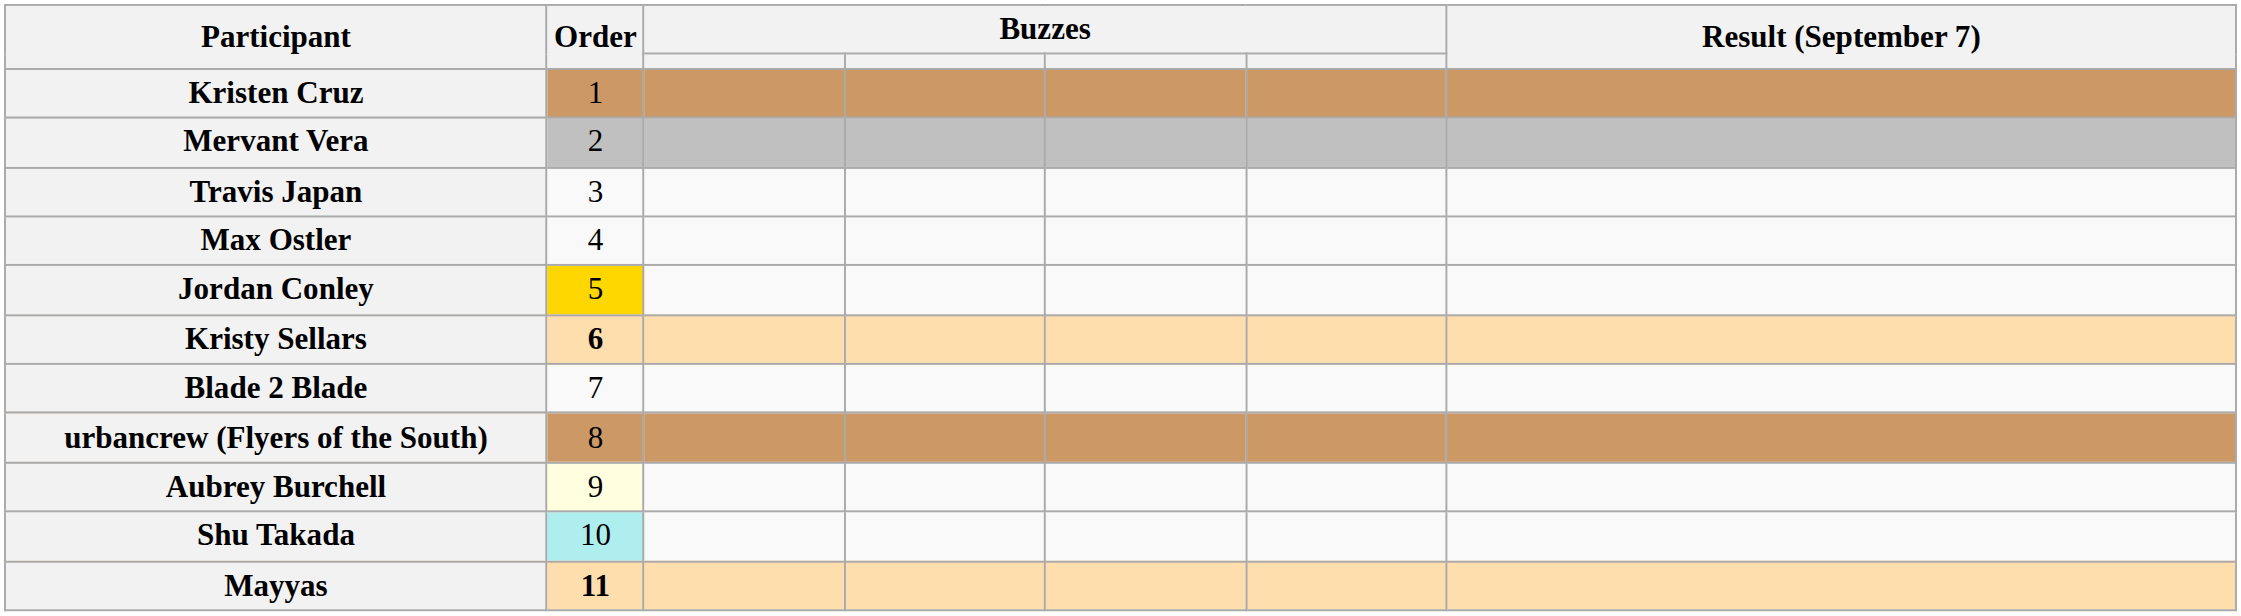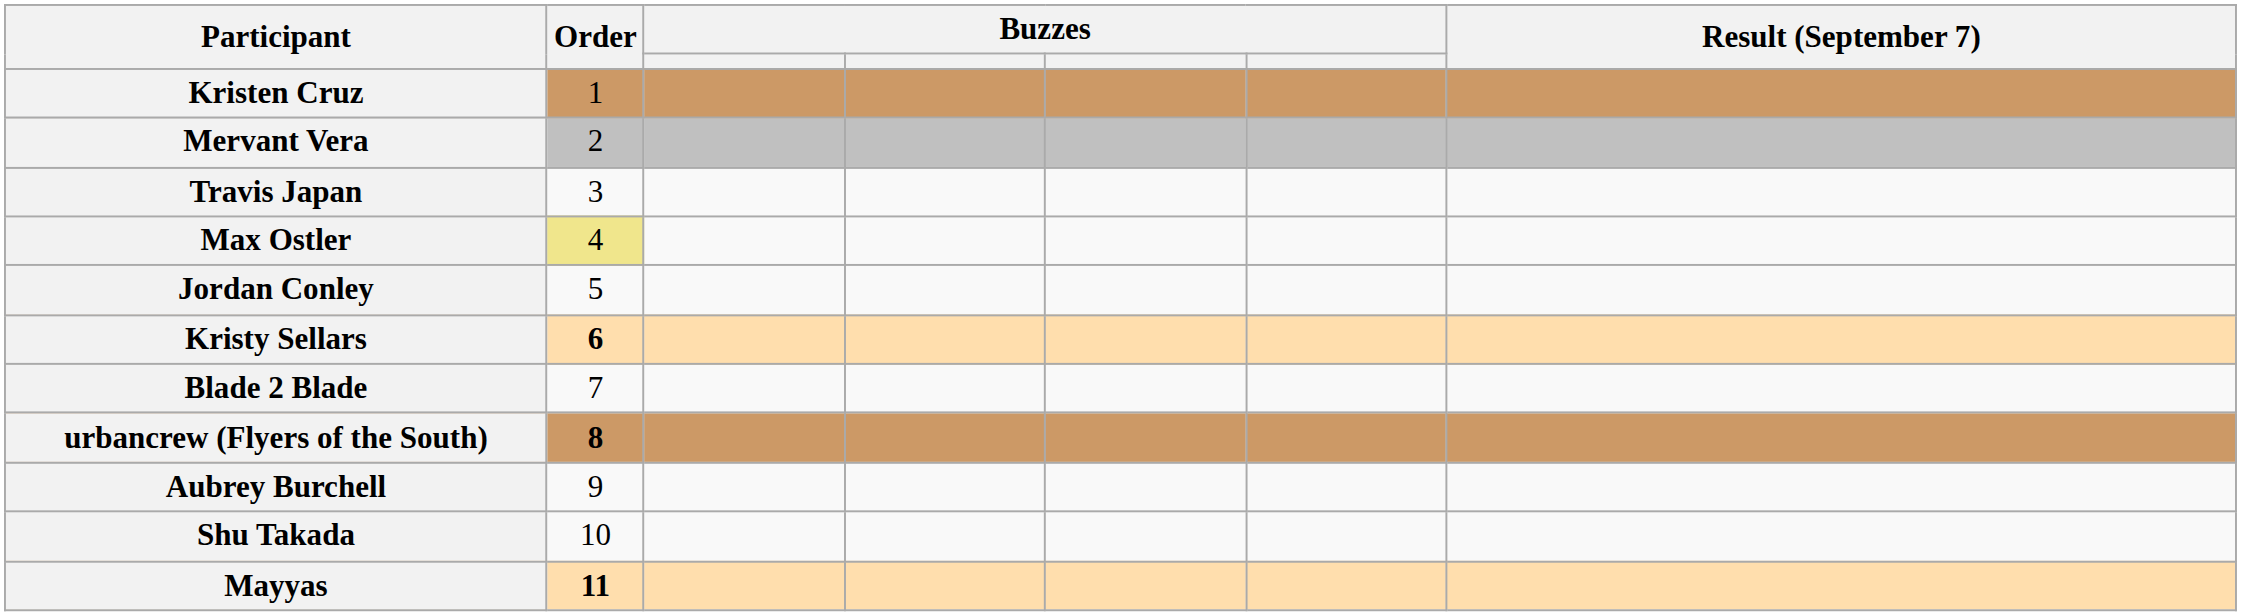(595, 240) no background -> (595, 240) khaki background
(595, 289) gold background -> (595, 289) no background
(595, 437) normal -> (595, 437) bold
(595, 486) lightyellow background -> (595, 486) no background
(595, 535) paleturquoise background -> (595, 535) no background
